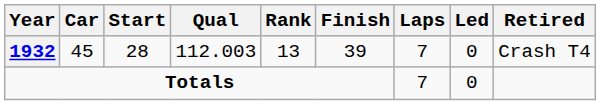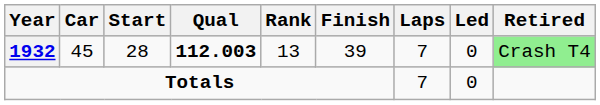(216, 52) normal -> (216, 52) bold
(545, 52) no background -> (545, 52) lightgreen background
